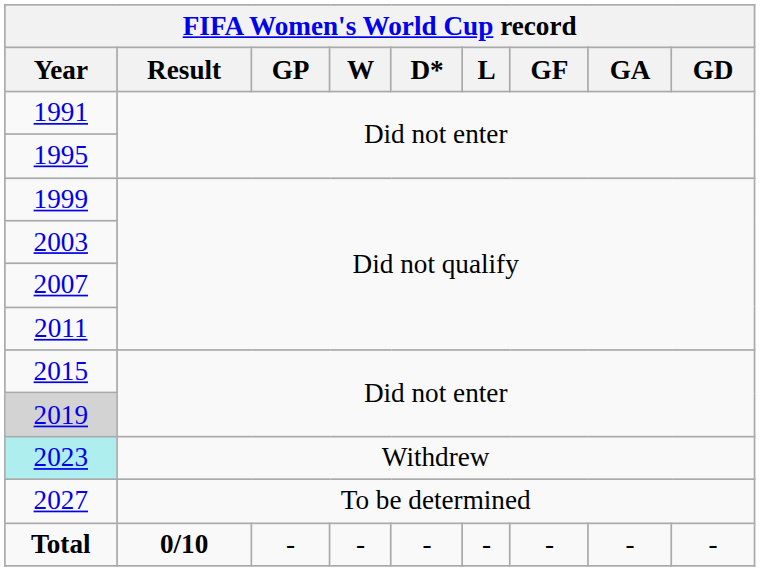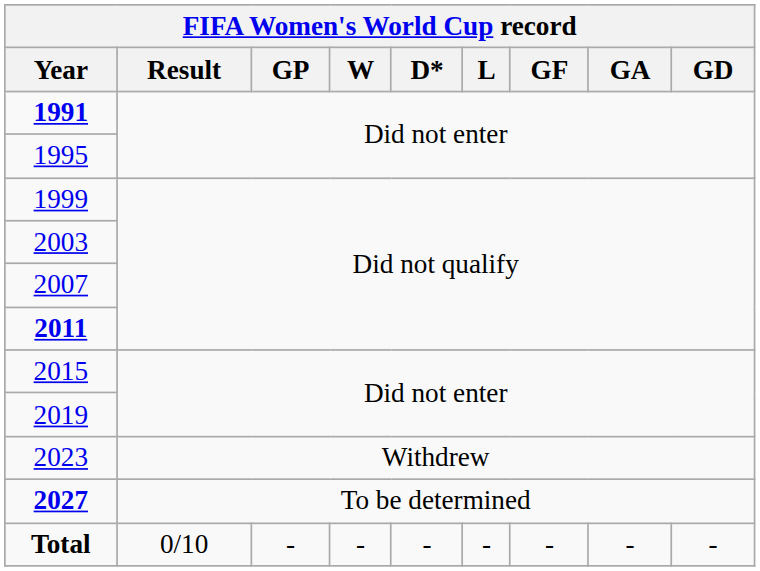(61, 112) normal -> (61, 112) bold
(61, 328) normal -> (61, 328) bold
(61, 414) lightgrey background -> (61, 414) no background
(61, 457) paleturquoise background -> (61, 457) no background
(61, 500) normal -> (61, 500) bold
(184, 543) bold -> (184, 543) normal
